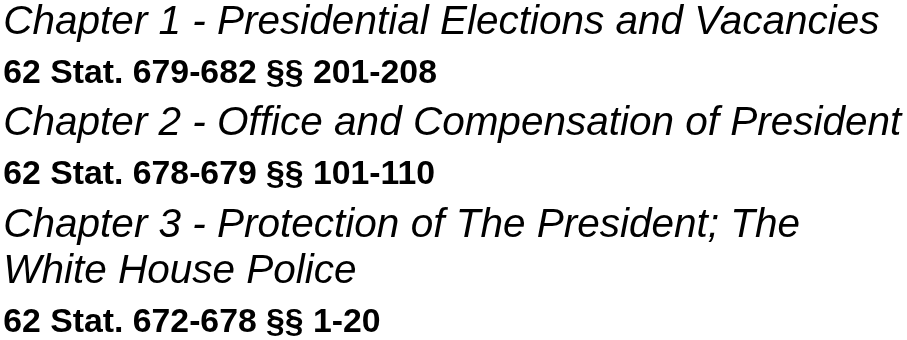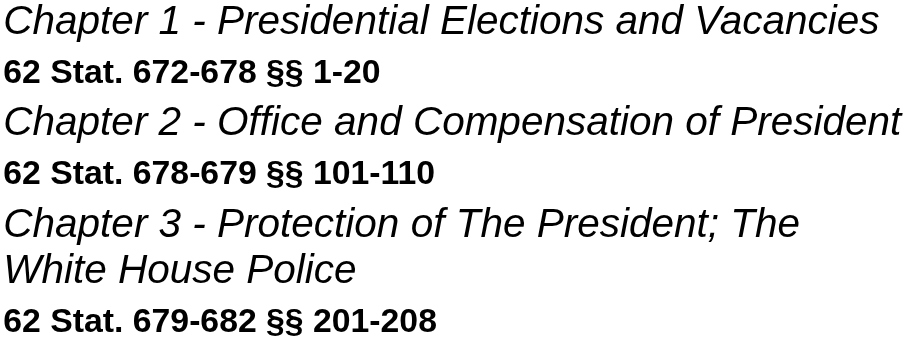(220, 71) 62 Stat. 679-682 §§ 201-208 -> (192, 71) 62 Stat. 672-678 §§ 1-20
(192, 320) 62 Stat. 672-678 §§ 1-20 -> (220, 320) 62 Stat. 679-682 §§ 201-208
